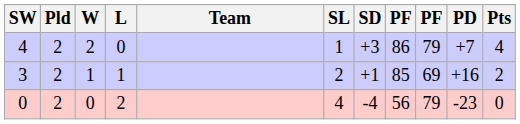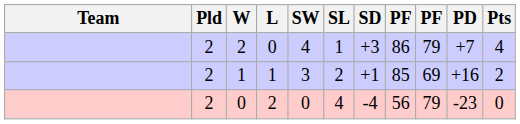columns swapped: (230, 18) <-> (23, 18)
